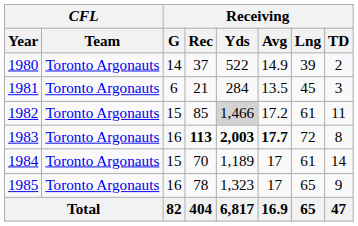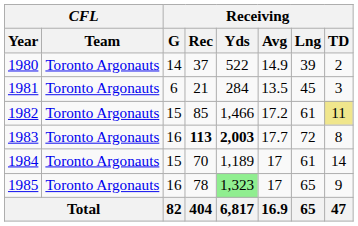(237, 112) lightgrey background -> (237, 112) no background
(339, 112) no background -> (339, 112) khaki background
(275, 137) bold -> (275, 137) normal
(237, 185) no background -> (237, 185) lightgreen background
